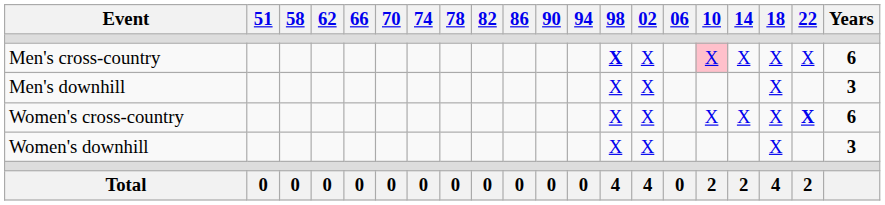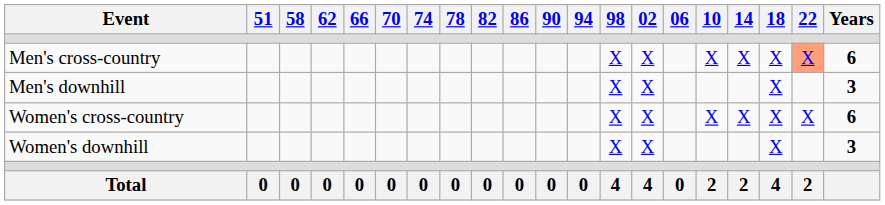(616, 57) bold -> (616, 57) normal
(712, 57) pink background -> (712, 57) no background
(808, 57) no background -> (808, 57) lightsalmon background
(808, 117) bold -> (808, 117) normal
